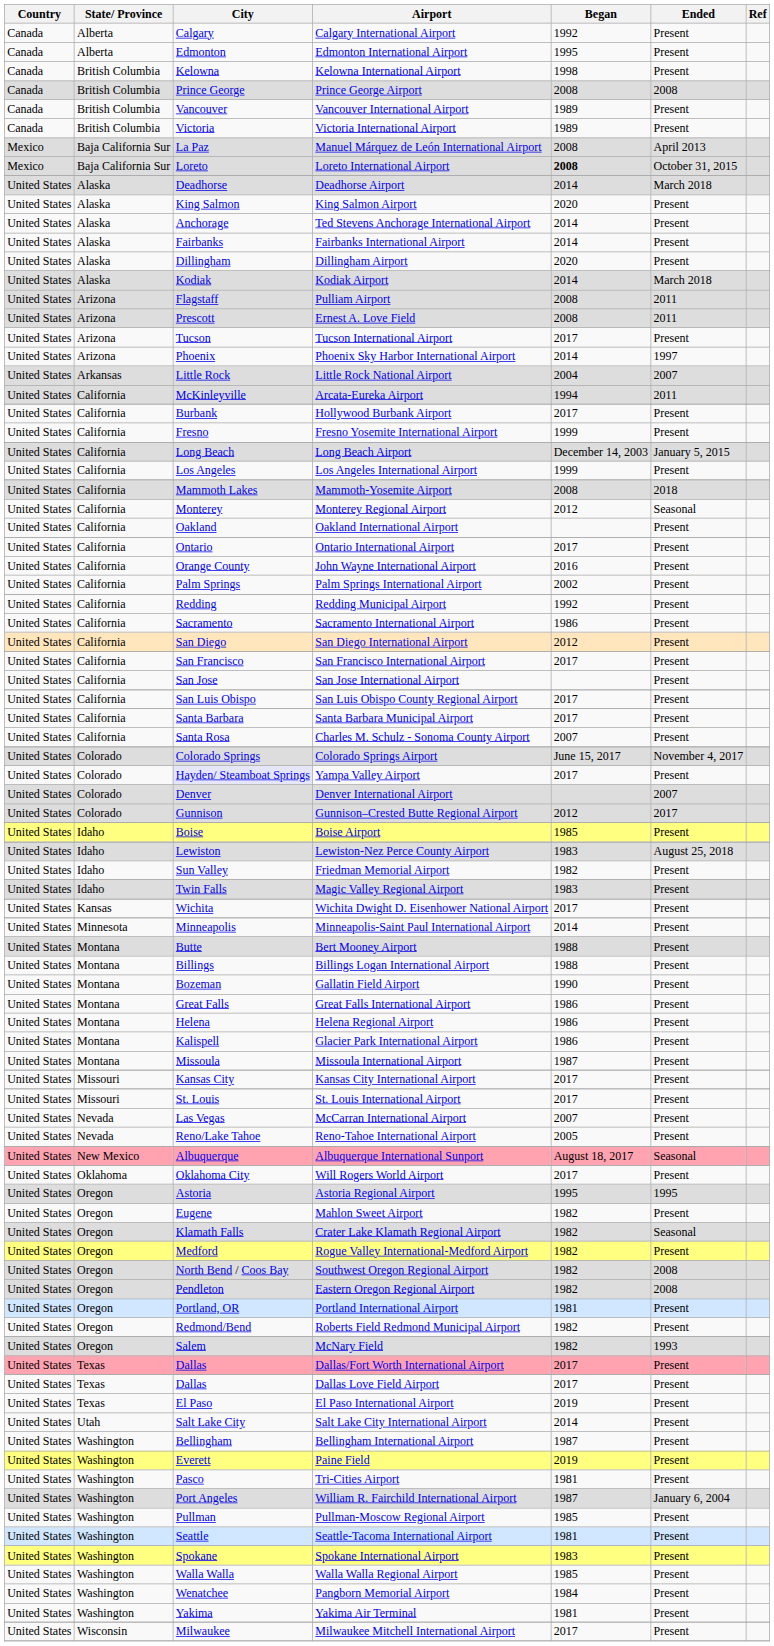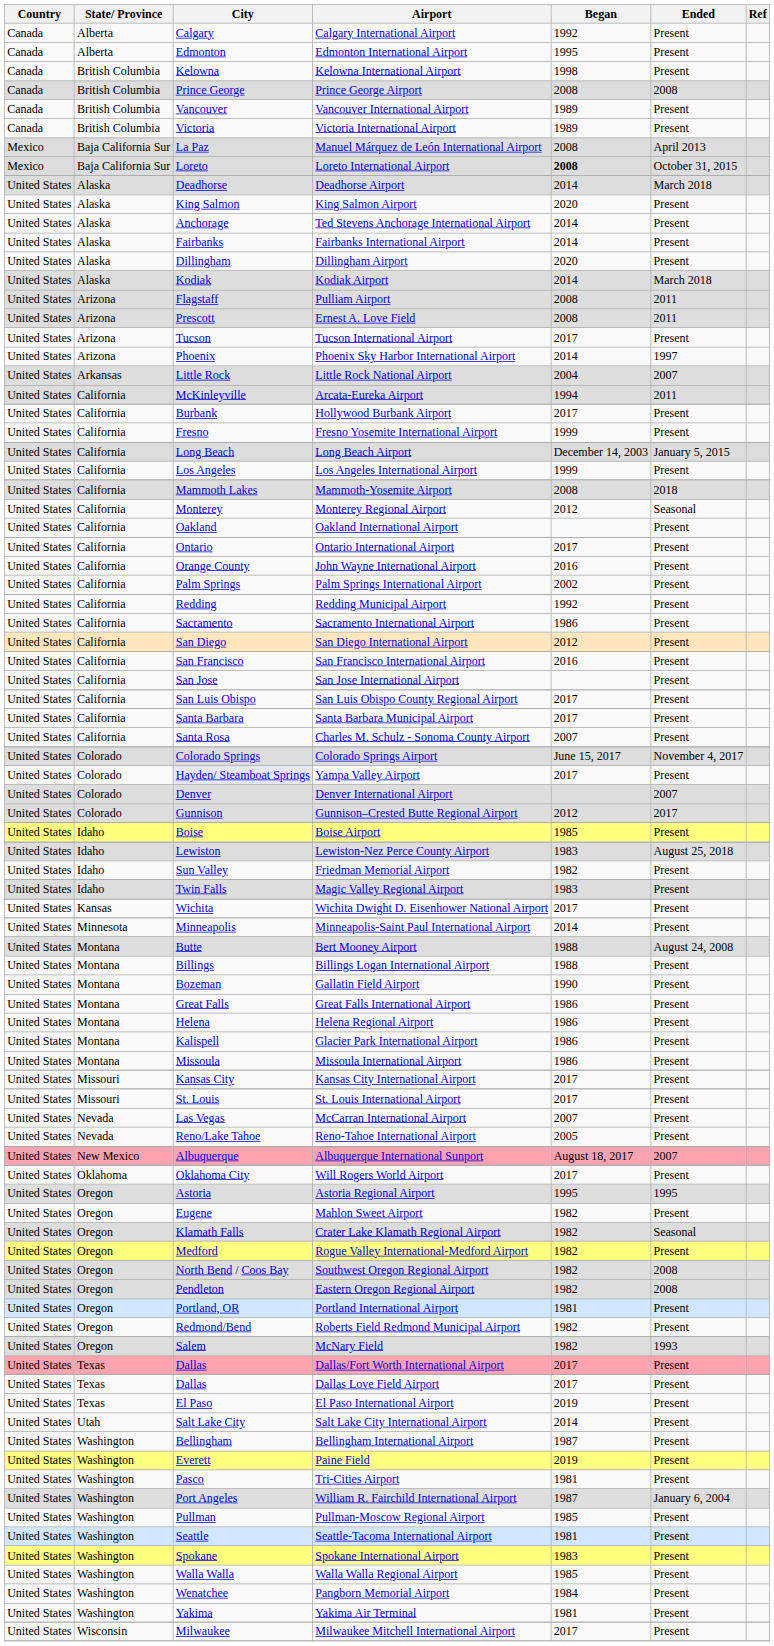(566, 661) 2017 -> (566, 661) 2016
(671, 946) Present -> (693, 946) August 24, 2008
(566, 1060) 1987 -> (566, 1060) 1986
(675, 1155) Seasonal -> (666, 1155) 2007
